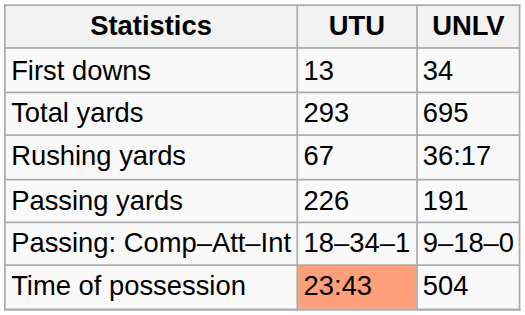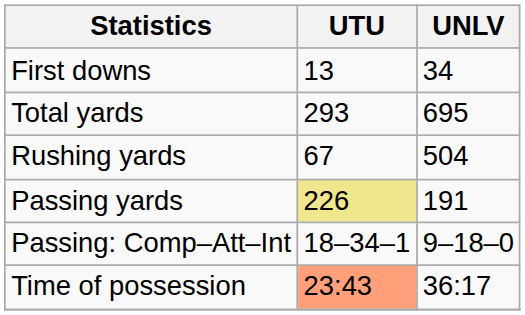(457, 156) 36:17 -> (446, 156) 504
(326, 200) no background -> (326, 200) khaki background
(446, 286) 504 -> (457, 286) 36:17
